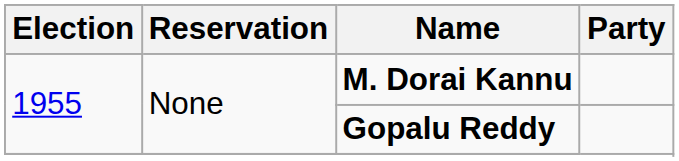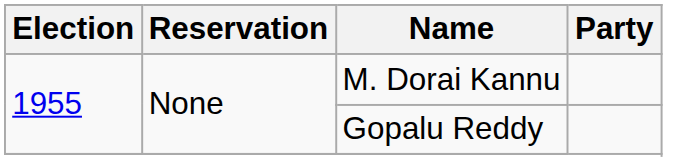(458, 79) bold -> (452, 79) normal
(449, 128) bold -> (443, 128) normal
